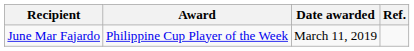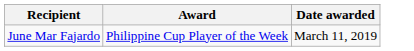- column: (395, 14)
